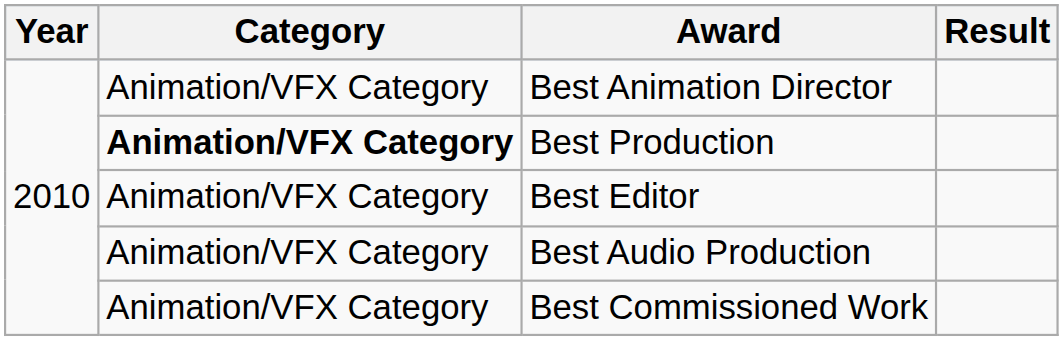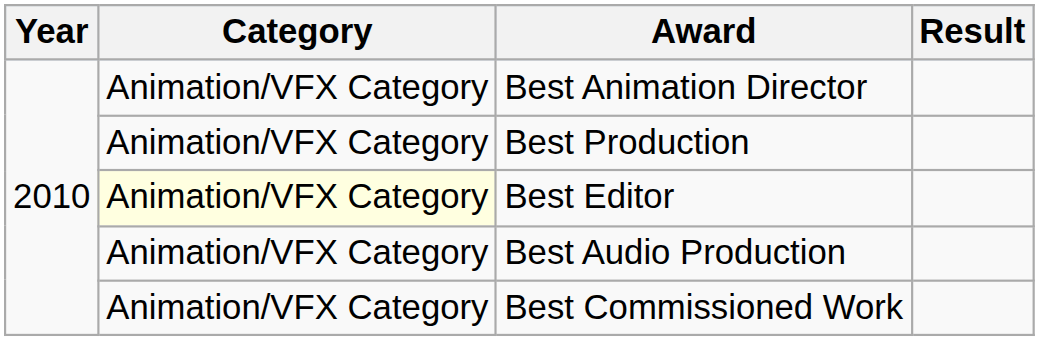(310, 142) bold -> (297, 142) normal
(297, 197) no background -> (297, 197) lightyellow background
